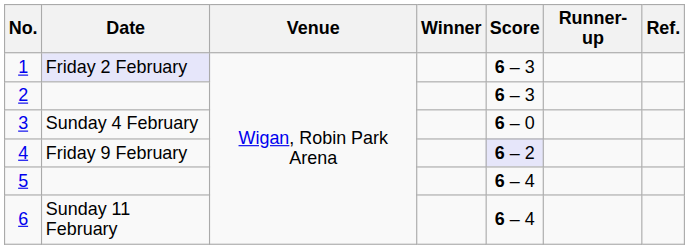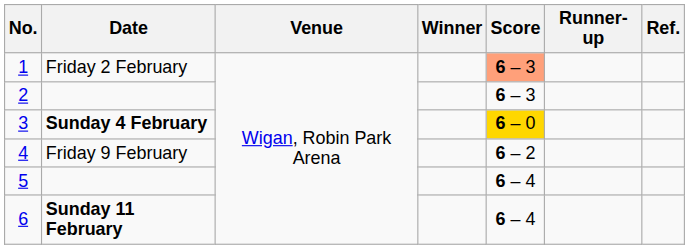(117, 67) lavender background -> (117, 67) no background
(515, 67) no background -> (515, 67) lightsalmon background
(122, 124) normal -> (126, 124) bold
(515, 124) no background -> (515, 124) gold background
(515, 152) lavender background -> (515, 152) no background
(88, 219) normal -> (90, 219) bold
